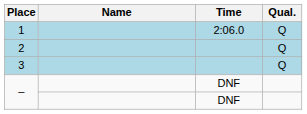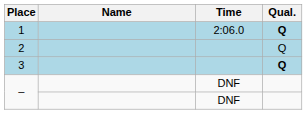(282, 30) normal -> (282, 30) bold
(282, 65) normal -> (282, 65) bold
